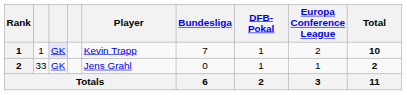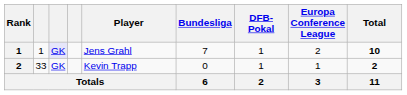(110, 50) Kevin Trapp -> (108, 50) Jens Grahl
(108, 66) Jens Grahl -> (110, 66) Kevin Trapp
